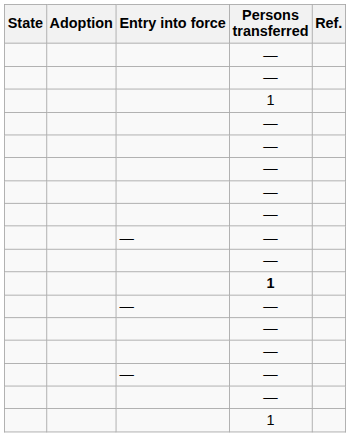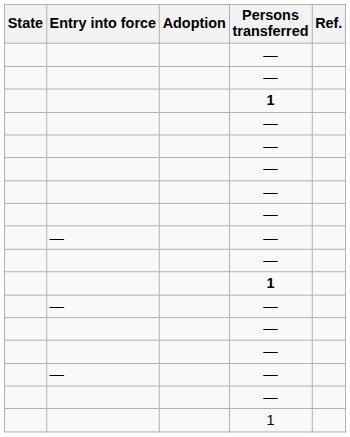columns swapped: (81, 24) <-> (173, 24)
(270, 100) normal -> (270, 100) bold
